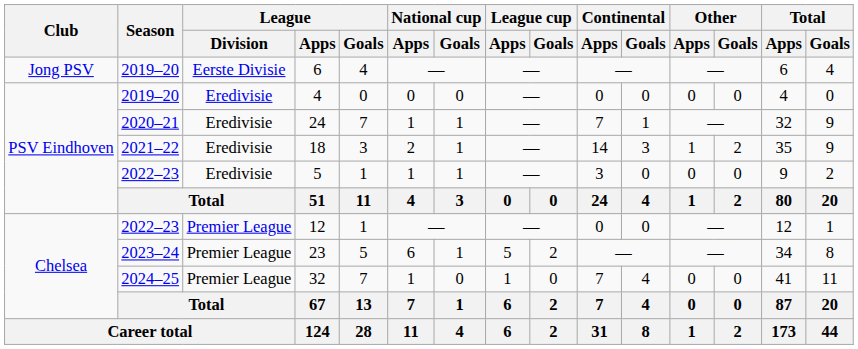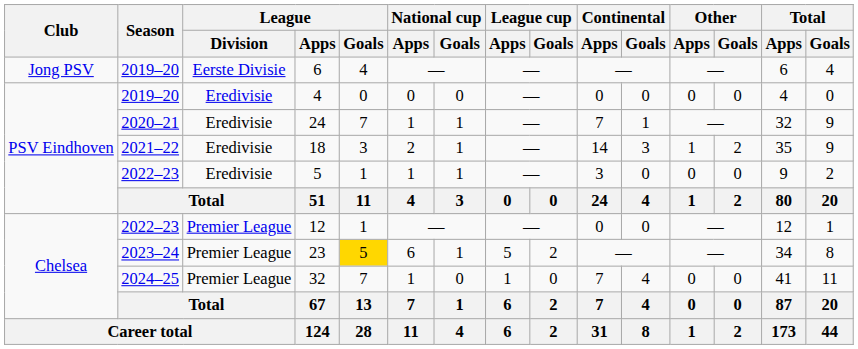(363, 252) no background -> (363, 252) gold background
